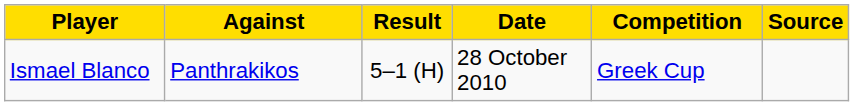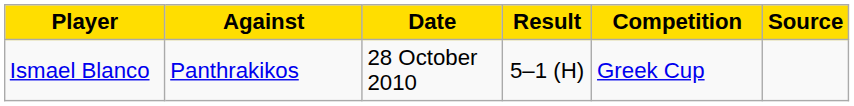columns swapped: (407, 22) <-> (522, 22)
